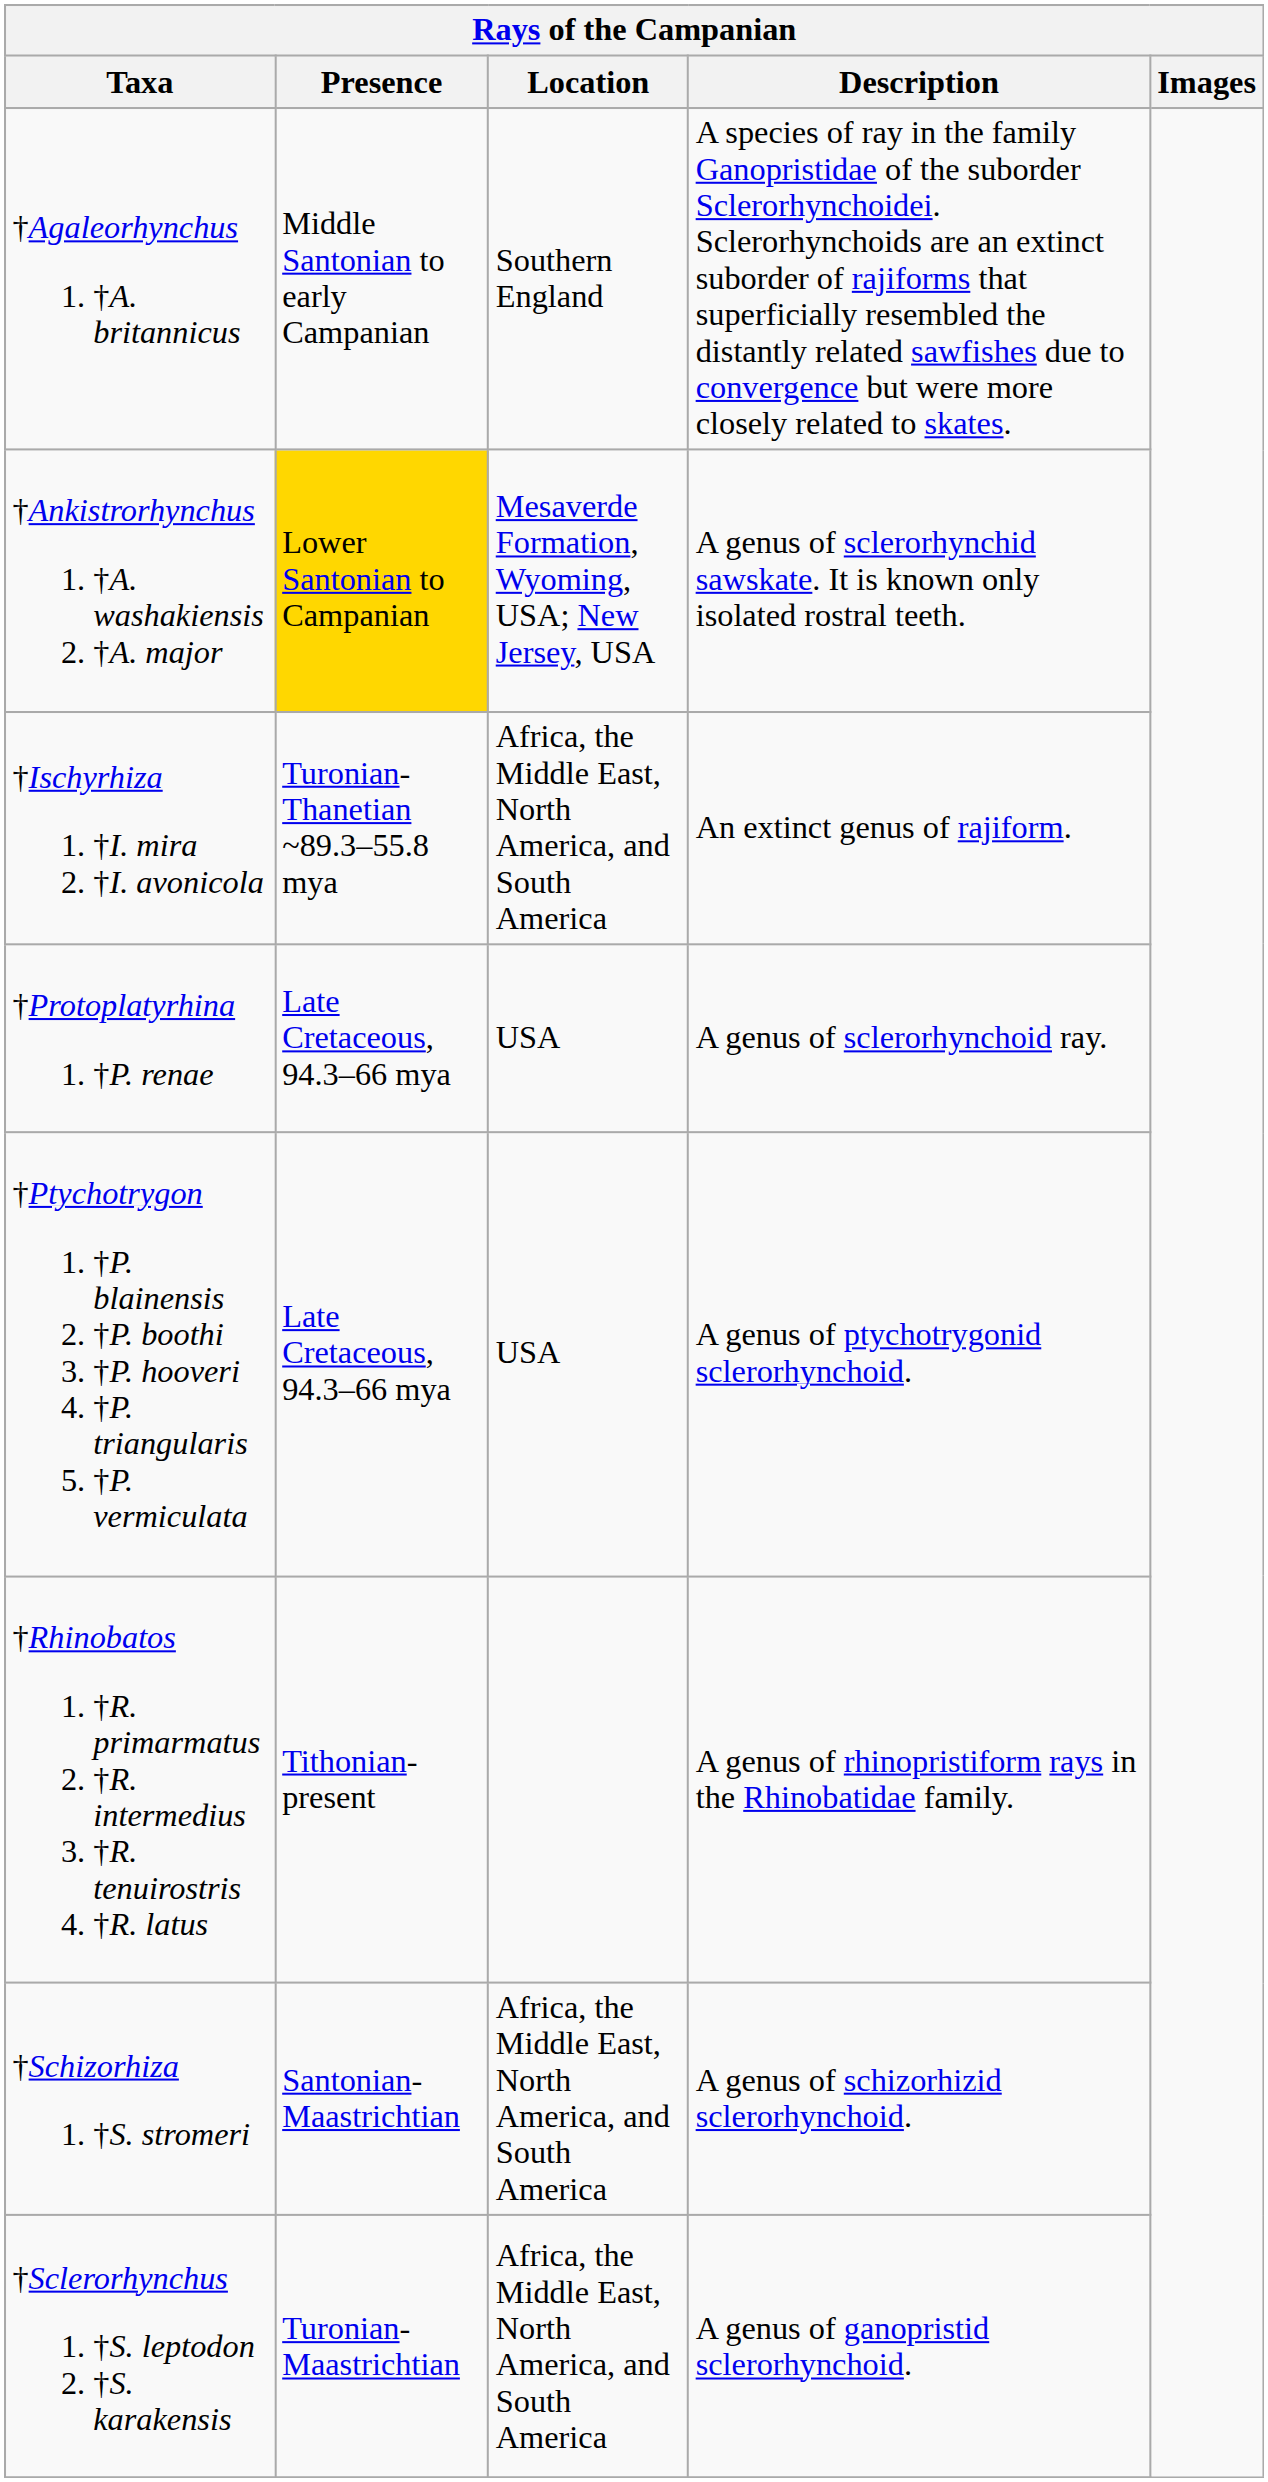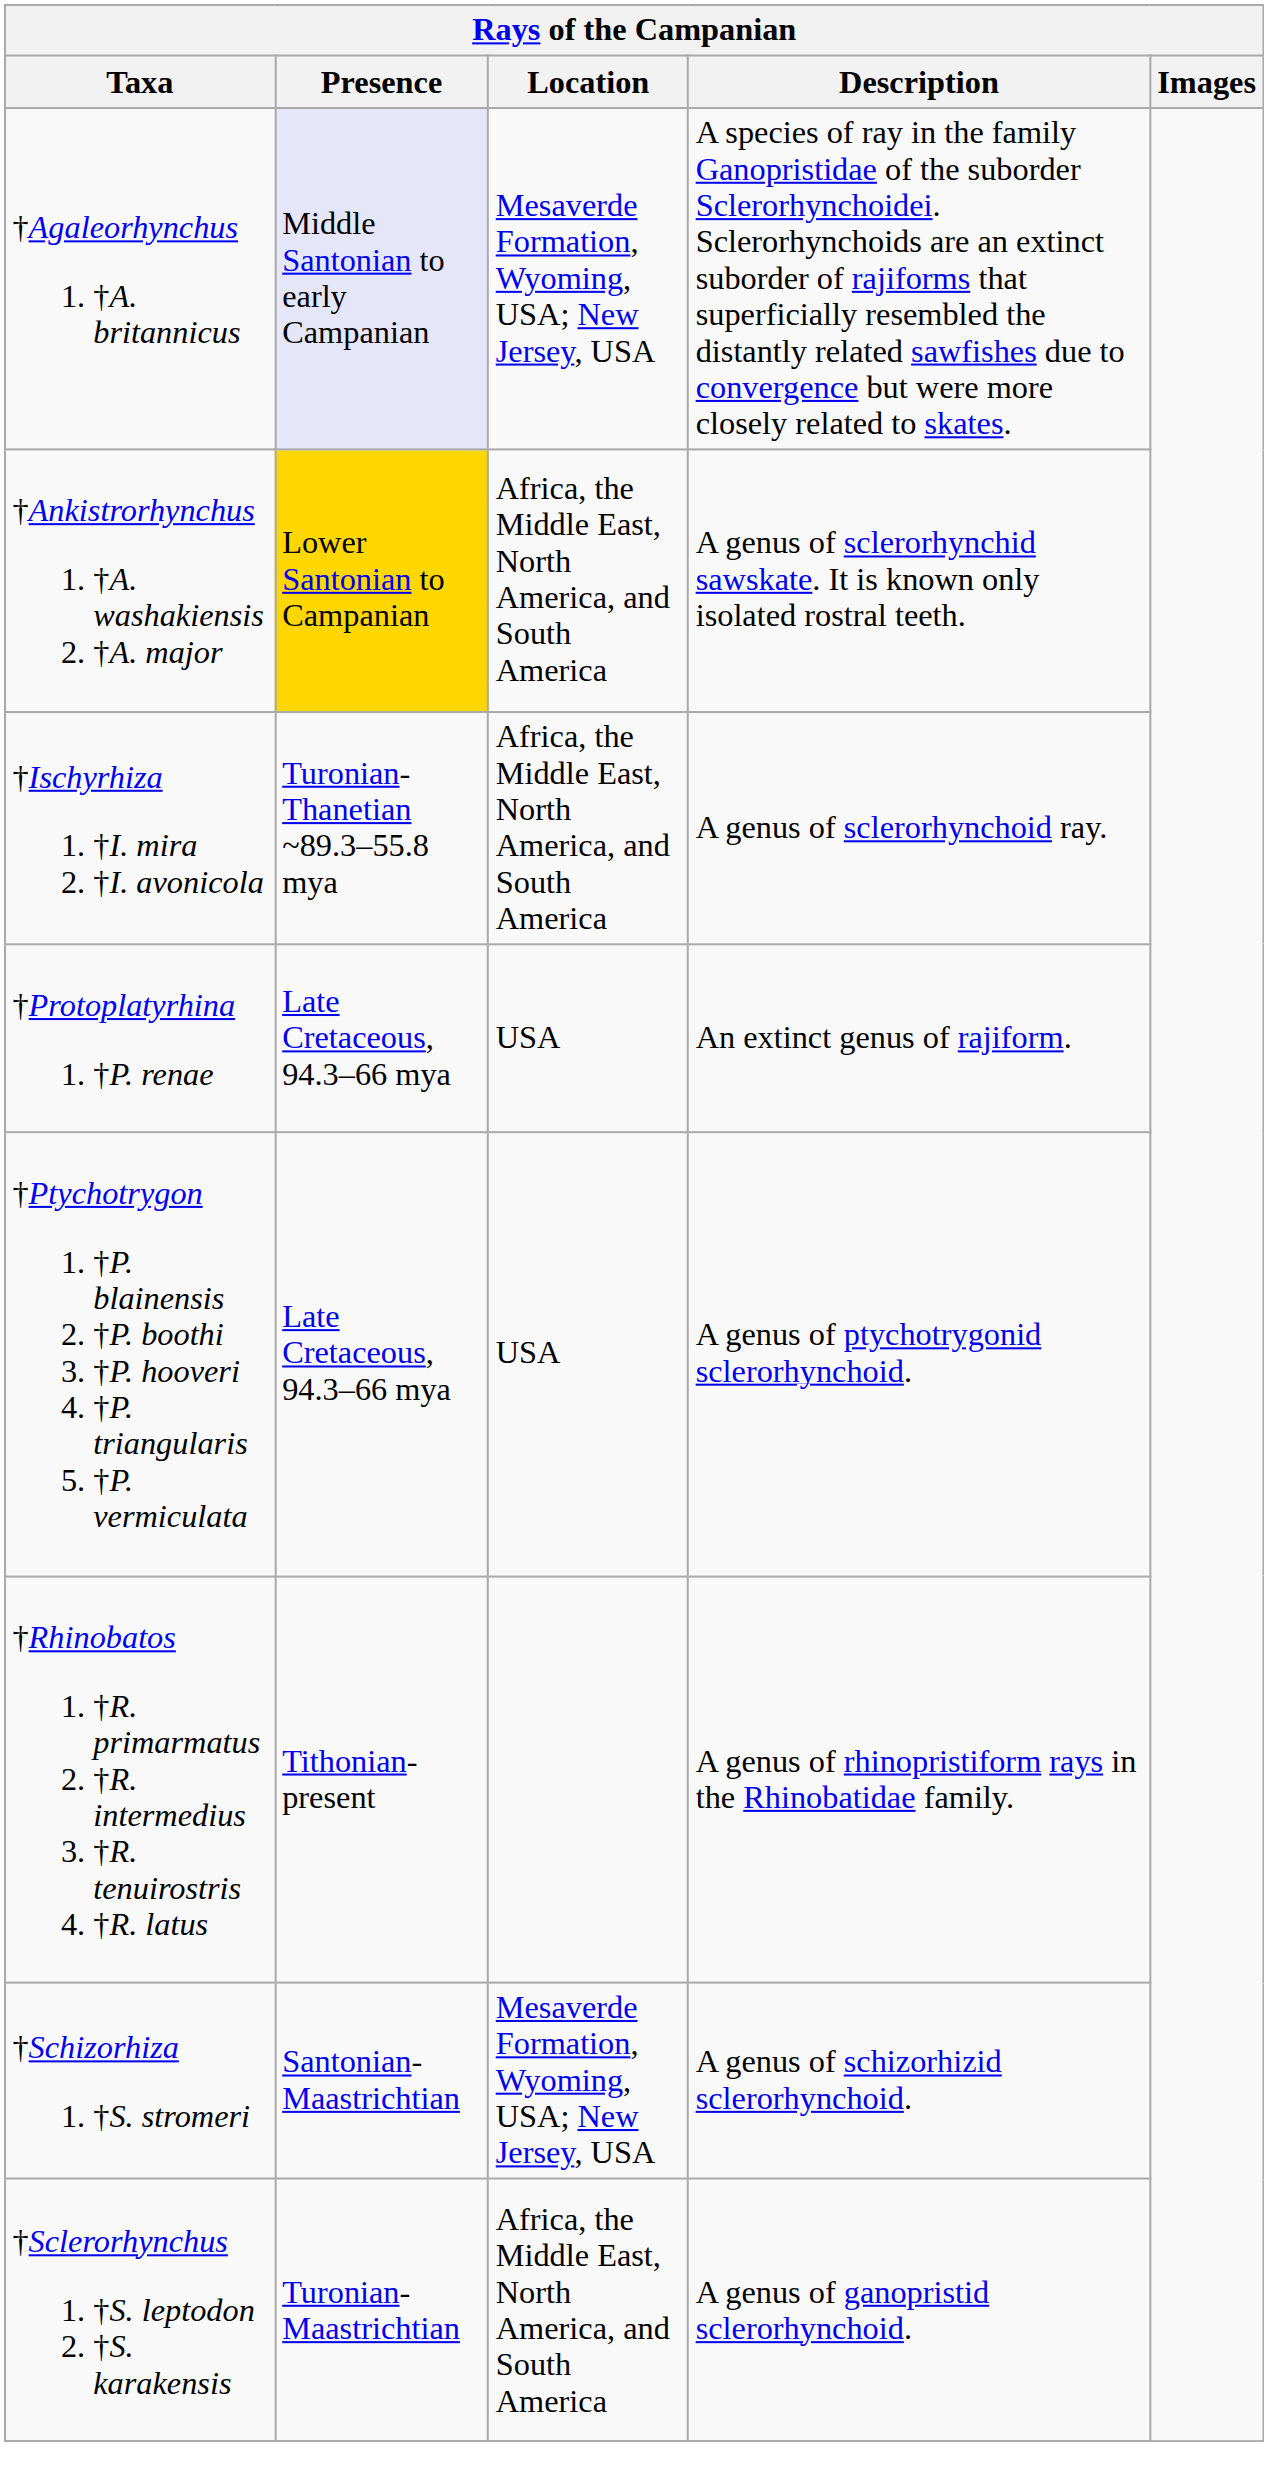(363, 278) no background -> (363, 278) lavender background
(554, 278) Southern England -> (576, 278) Mesaverde Formation, Wyoming, USA; New Jersey, USA
(576, 579) Mesaverde Formation, Wyoming, USA; New Jersey, USA -> (583, 579) Africa, the Middle East, North America, and South America
(884, 827) An extinct genus of rajiform. -> (901, 827) A genus of sclerorhynchoid ray.
(901, 1037) A genus of sclerorhynchoid ray. -> (884, 1037) An extinct genus of rajiform.
(583, 2098) Africa, the Middle East, North America, and South America -> (576, 2080) Mesaverde Formation, Wyoming, USA; New Jersey, USA
